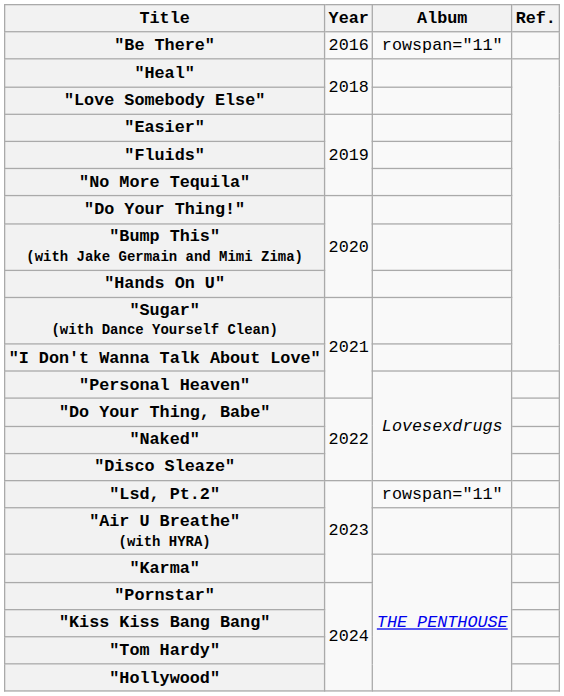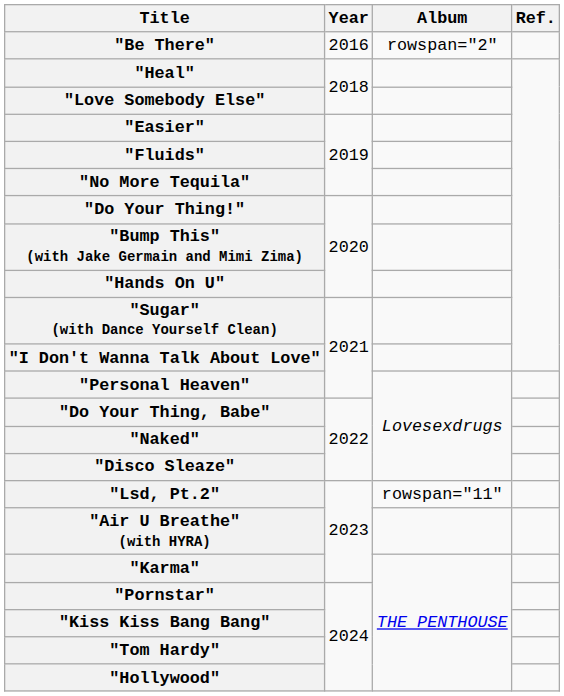(442, 46) rowspan="11" -> (442, 46) rowspan="2"
